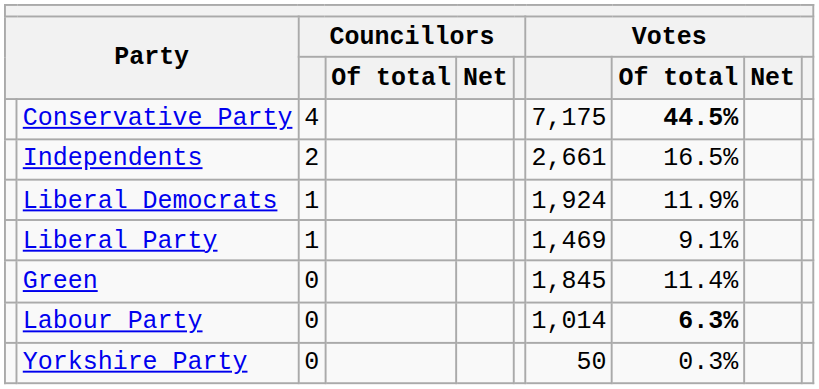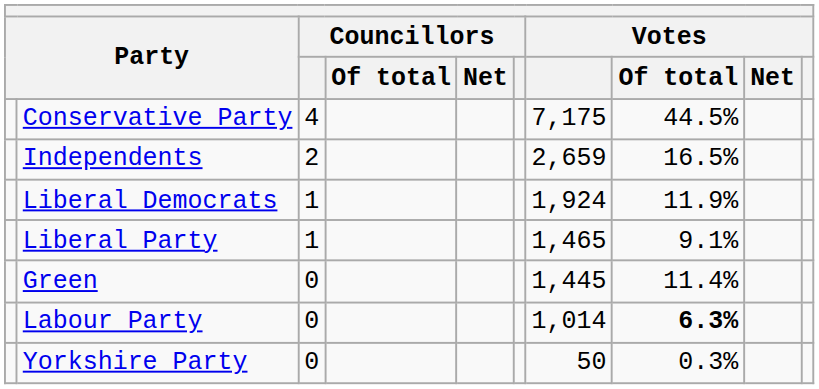(701, 119) bold -> (701, 119) normal
(569, 159) 2,661 -> (569, 159) 2,659
(569, 241) 1,469 -> (569, 241) 1,465
(569, 281) 1,845 -> (569, 281) 1,445
